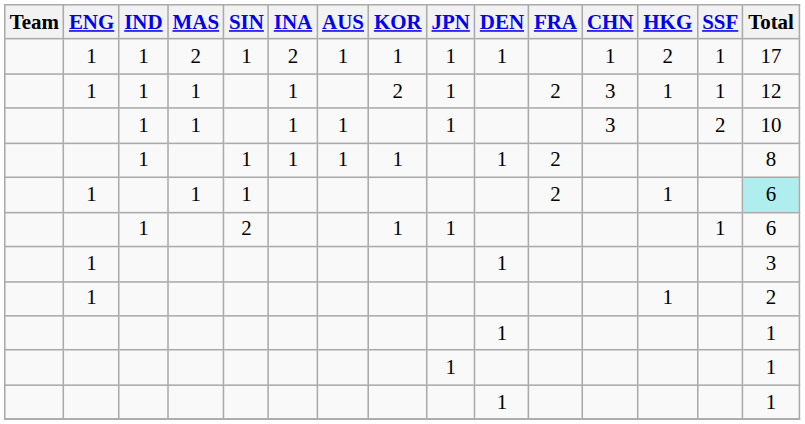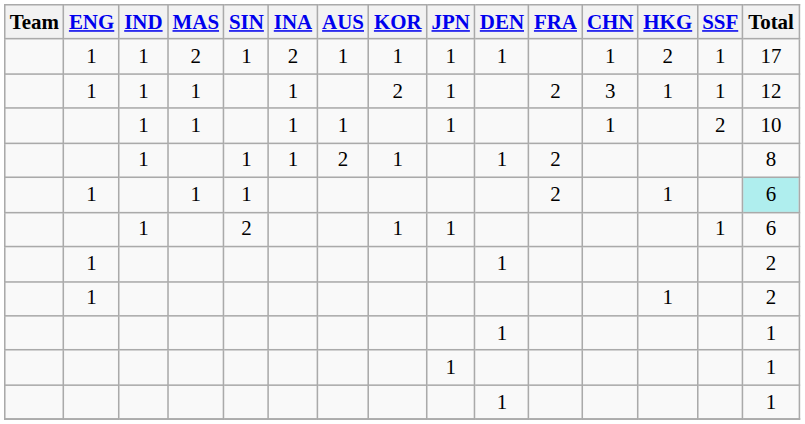(610, 125) 3 -> (610, 125) 1
(343, 159) 1 -> (343, 159) 2
(771, 263) 3 -> (771, 263) 2
